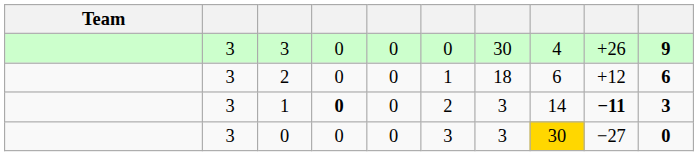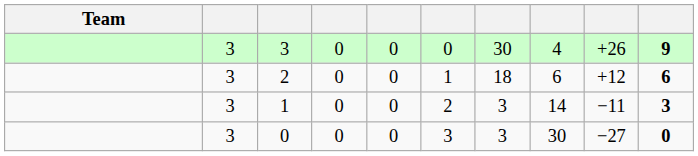(339, 106) bold -> (339, 106) normal
(611, 106) bold -> (611, 106) normal
(557, 135) gold background -> (557, 135) no background
